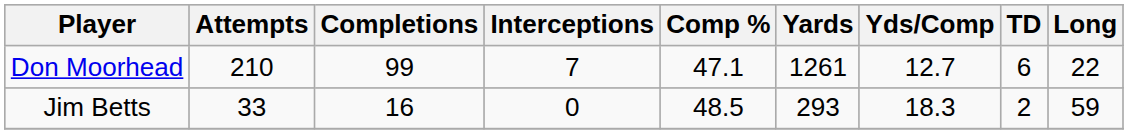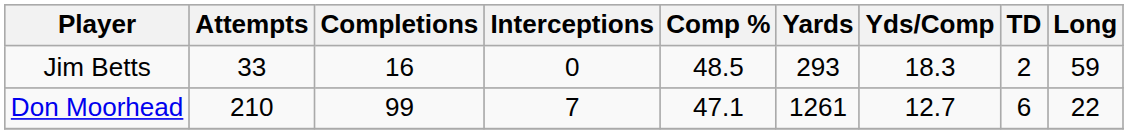rows swapped: (97, 66) <-> (97, 107)
